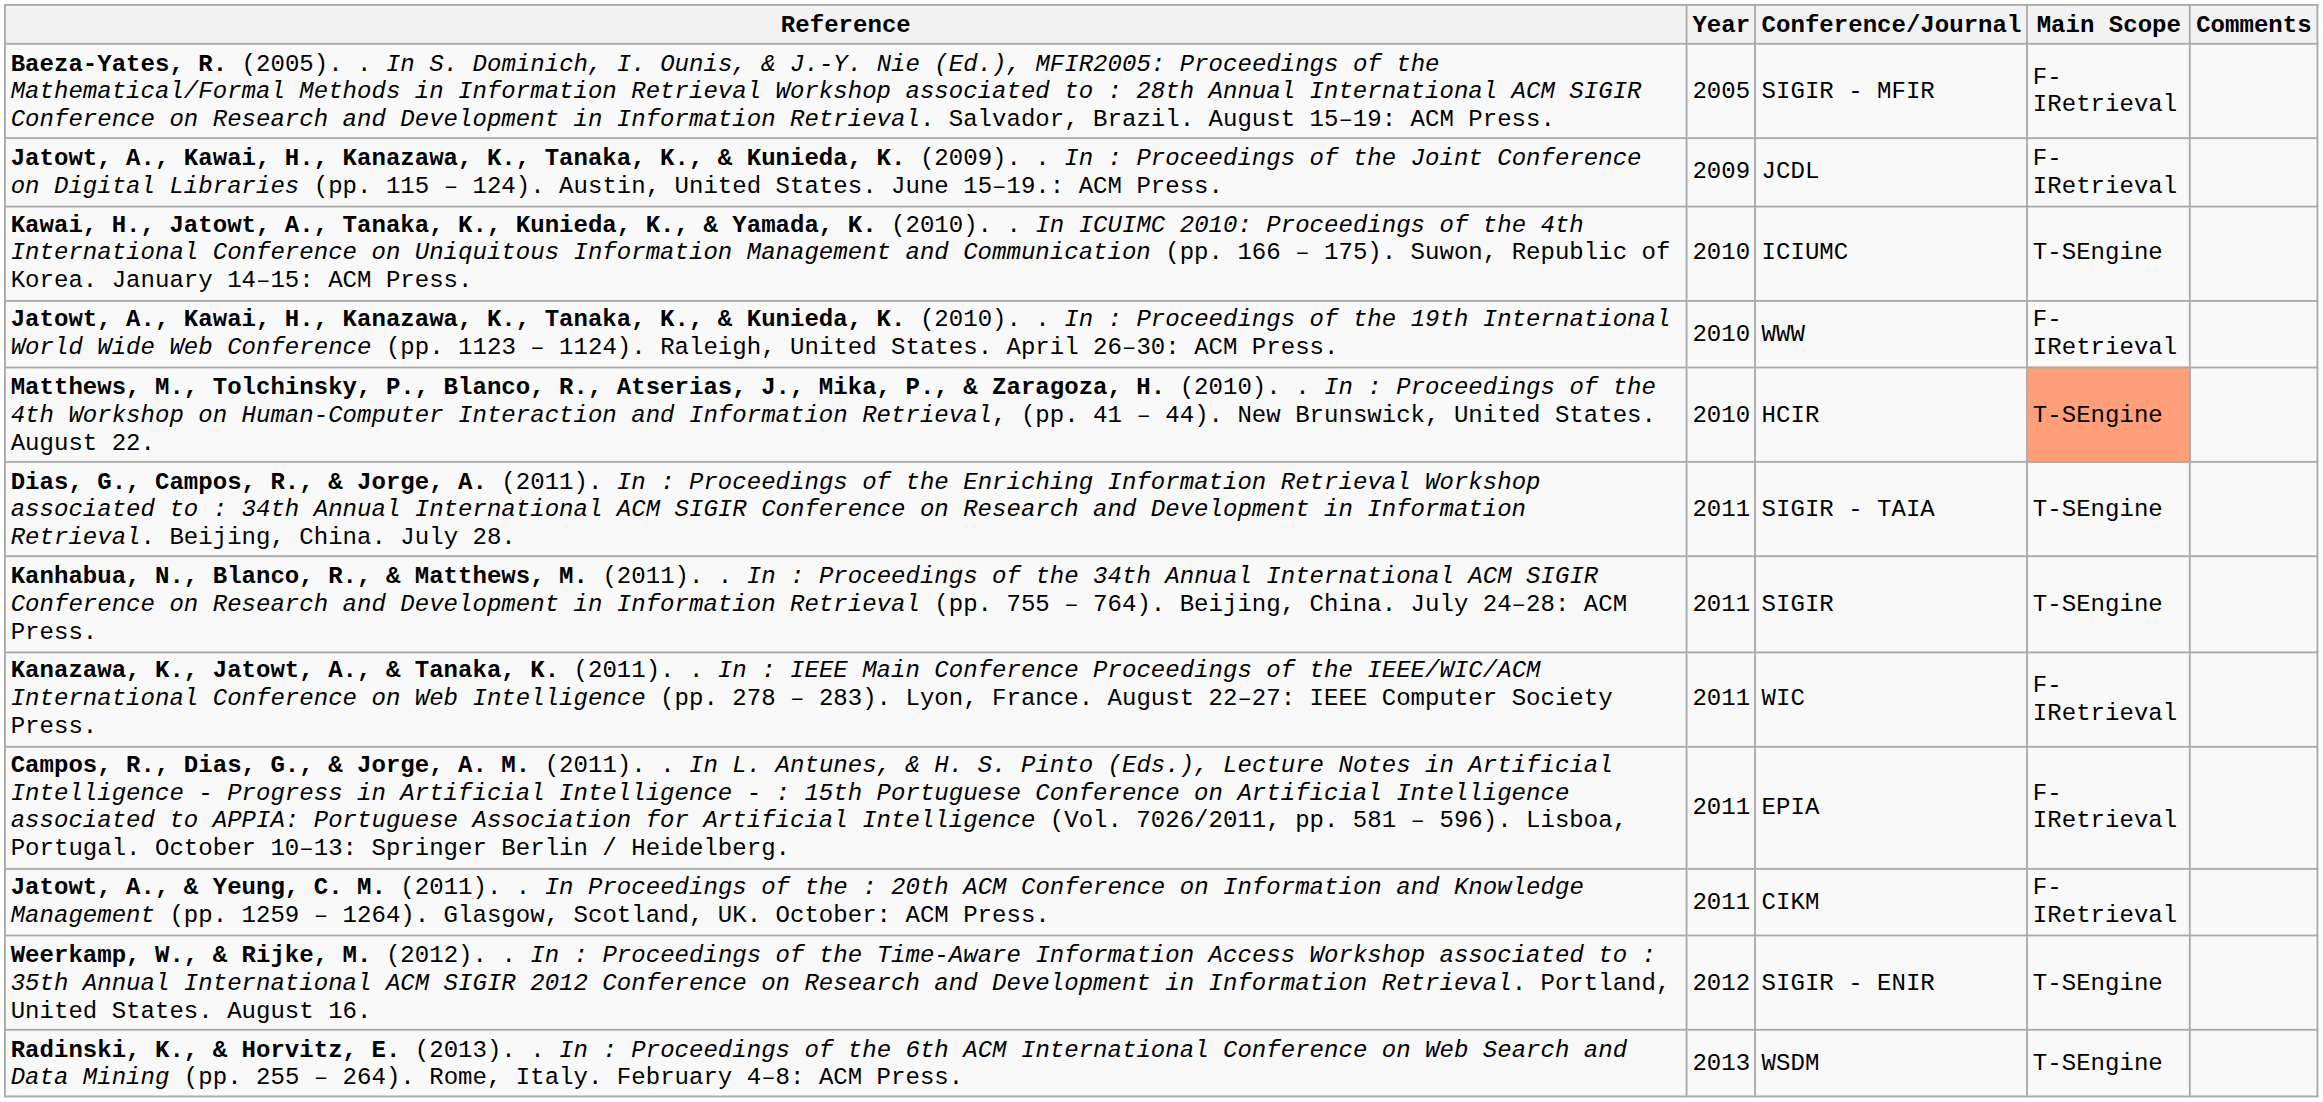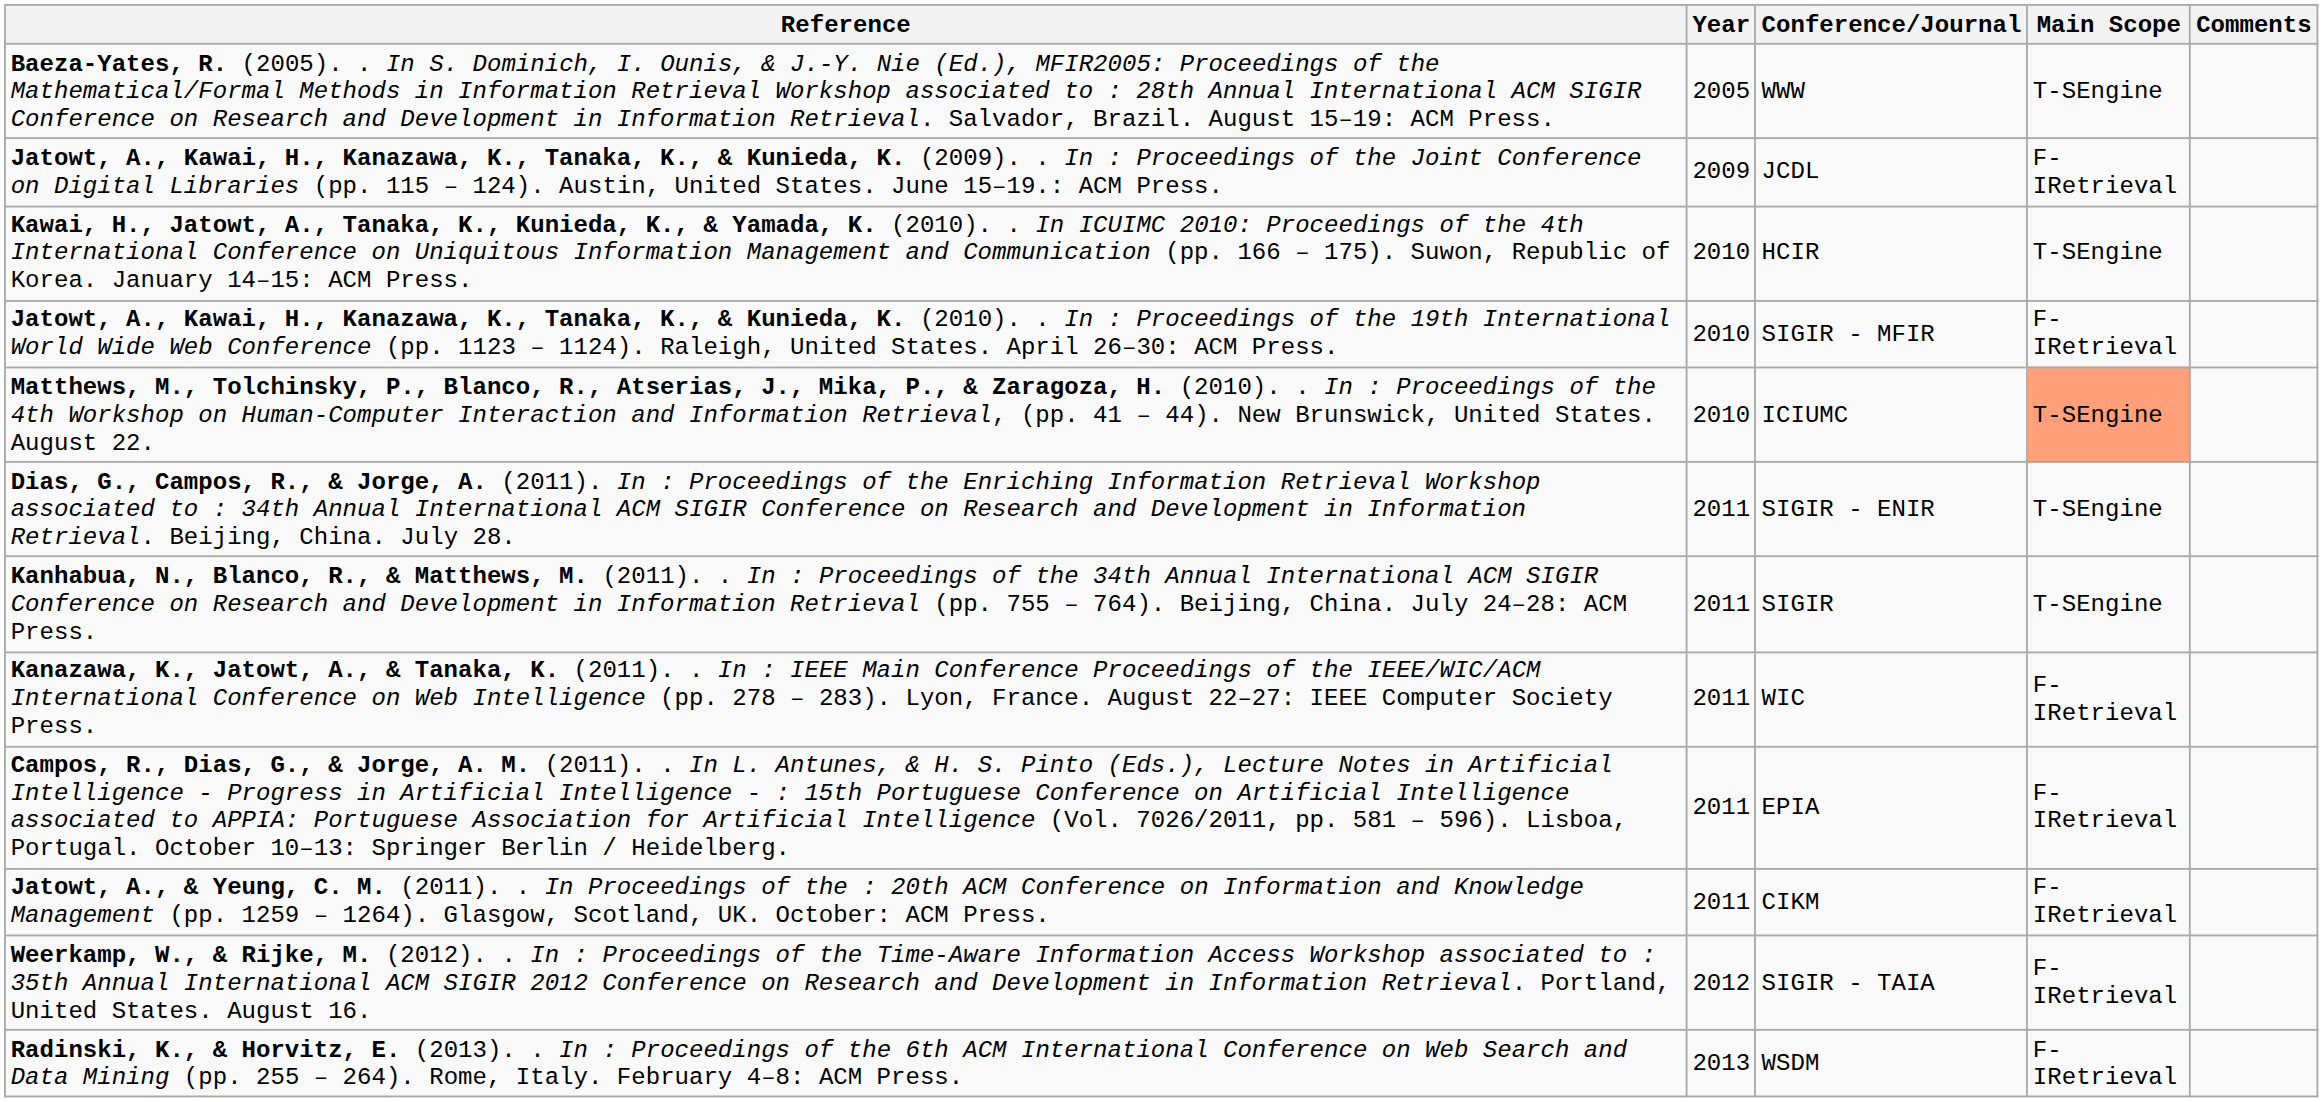(1848, 91) SIGIR - MFIR -> (1783, 91) WWW
(2105, 91) F-IRetrieval -> (2098, 91) T-SEngine
(1805, 253) ICIUMC -> (1790, 253) HCIR
(1783, 334) WWW -> (1848, 334) SIGIR - MFIR
(1790, 415) HCIR -> (1805, 415) ICIUMC
(1848, 509) SIGIR - TAIA -> (1848, 509) SIGIR - ENIR
(1848, 983) SIGIR - ENIR -> (1848, 983) SIGIR - TAIA
(2098, 983) T-SEngine -> (2105, 983) F-IRetrieval
(2098, 1064) T-SEngine -> (2105, 1064) F-IRetrieval
